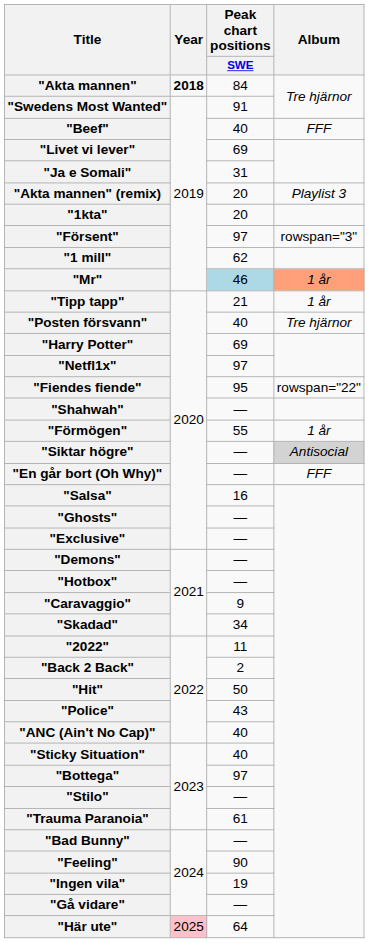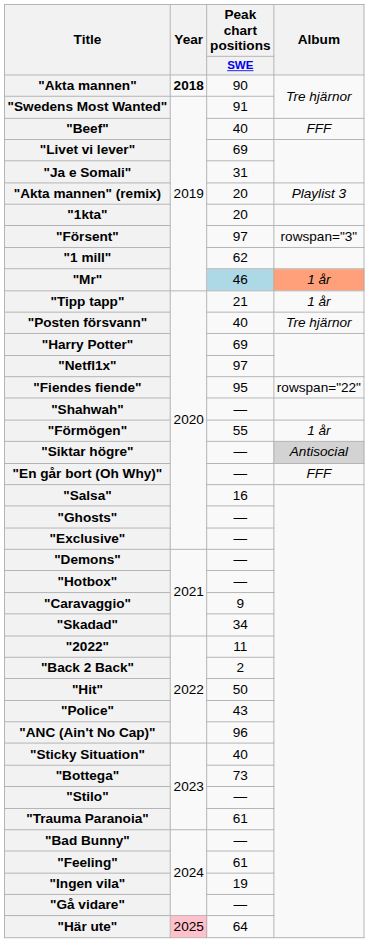(240, 85) 84 -> (240, 85) 90
(240, 732) 40 -> (240, 732) 96
(240, 775) 97 -> (240, 775) 73
(240, 862) 90 -> (240, 862) 61
